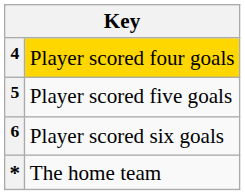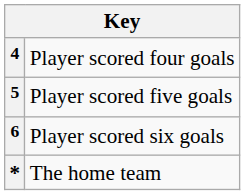(132, 57) gold background -> (132, 57) no background
